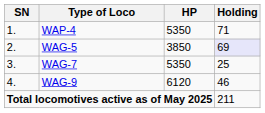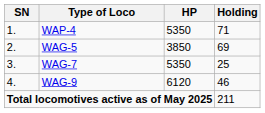(223, 47) lavender background -> (223, 47) no background
